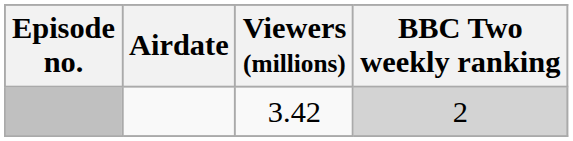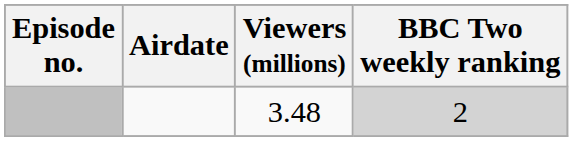(294, 111) 3.42 -> (294, 111) 3.48
